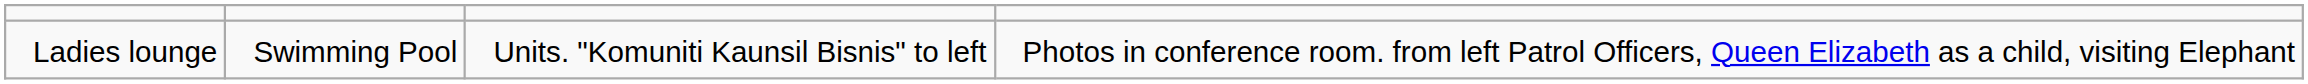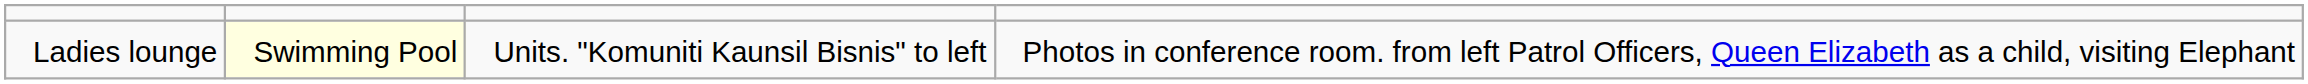(346, 49) no background -> (346, 49) lightyellow background
